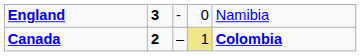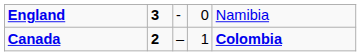(205, 39) khaki background -> (205, 39) no background
